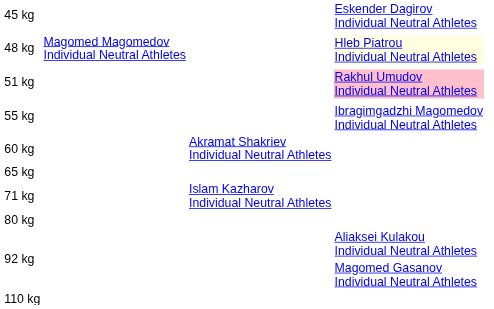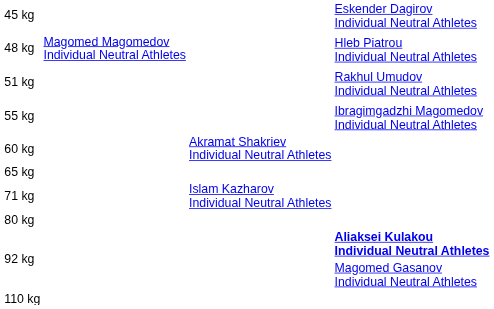(406, 50) lightyellow background -> (406, 50) no background
(406, 84) pink background -> (406, 84) no background
(406, 244) normal -> (412, 244) bold
